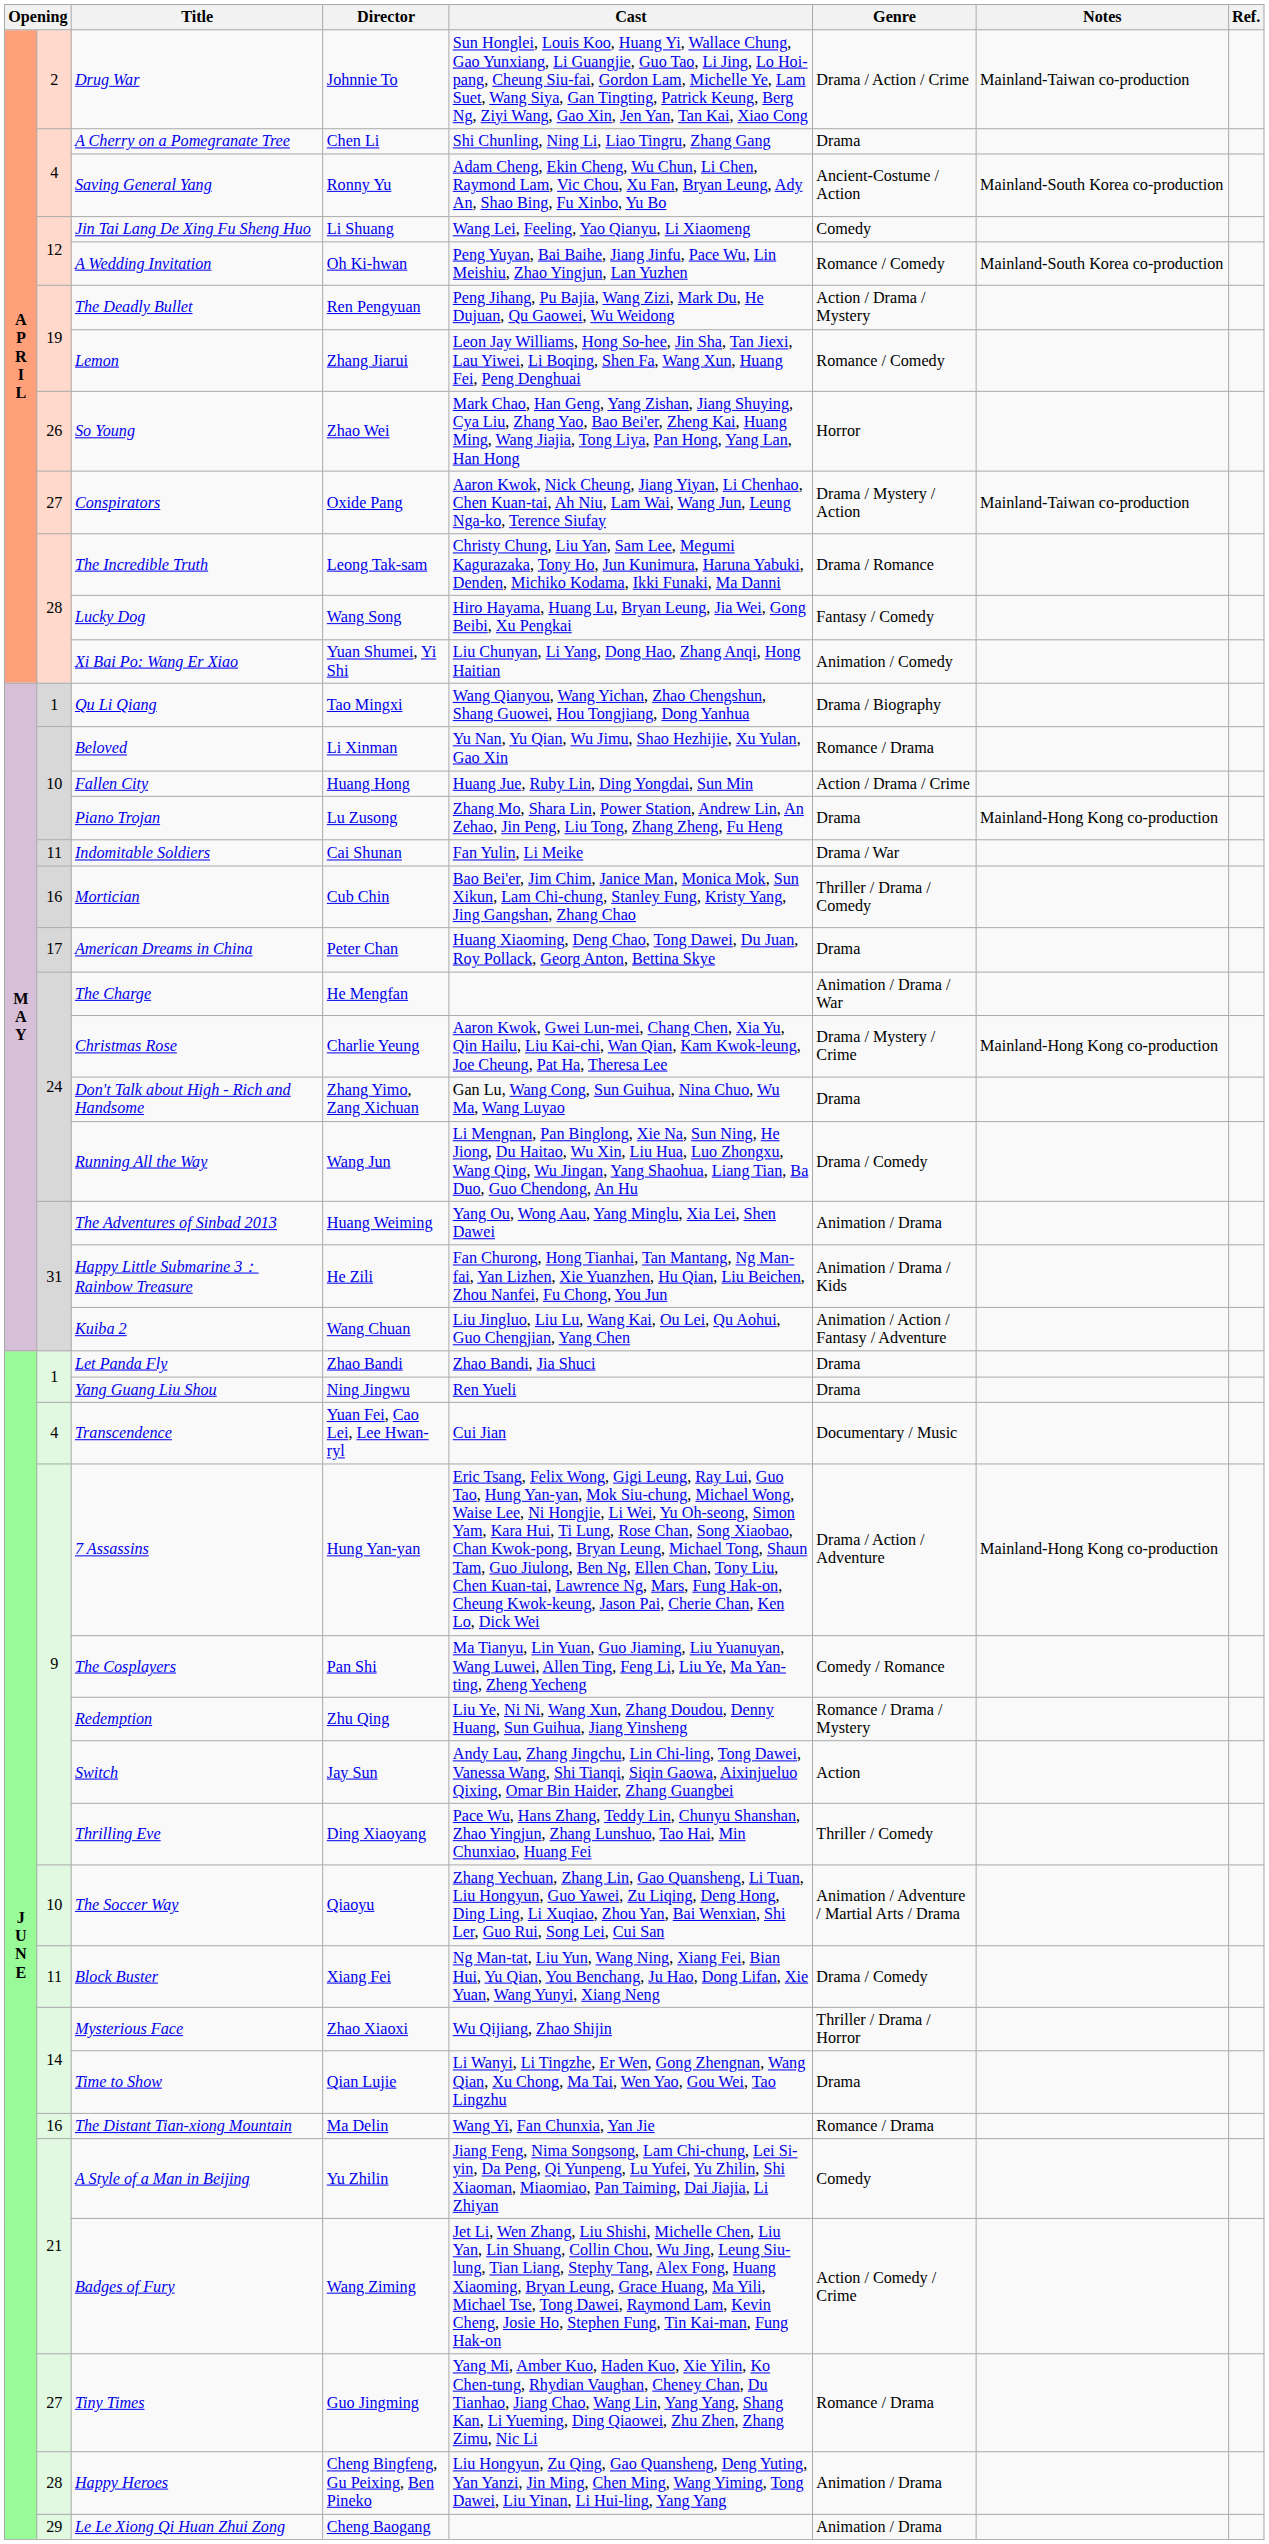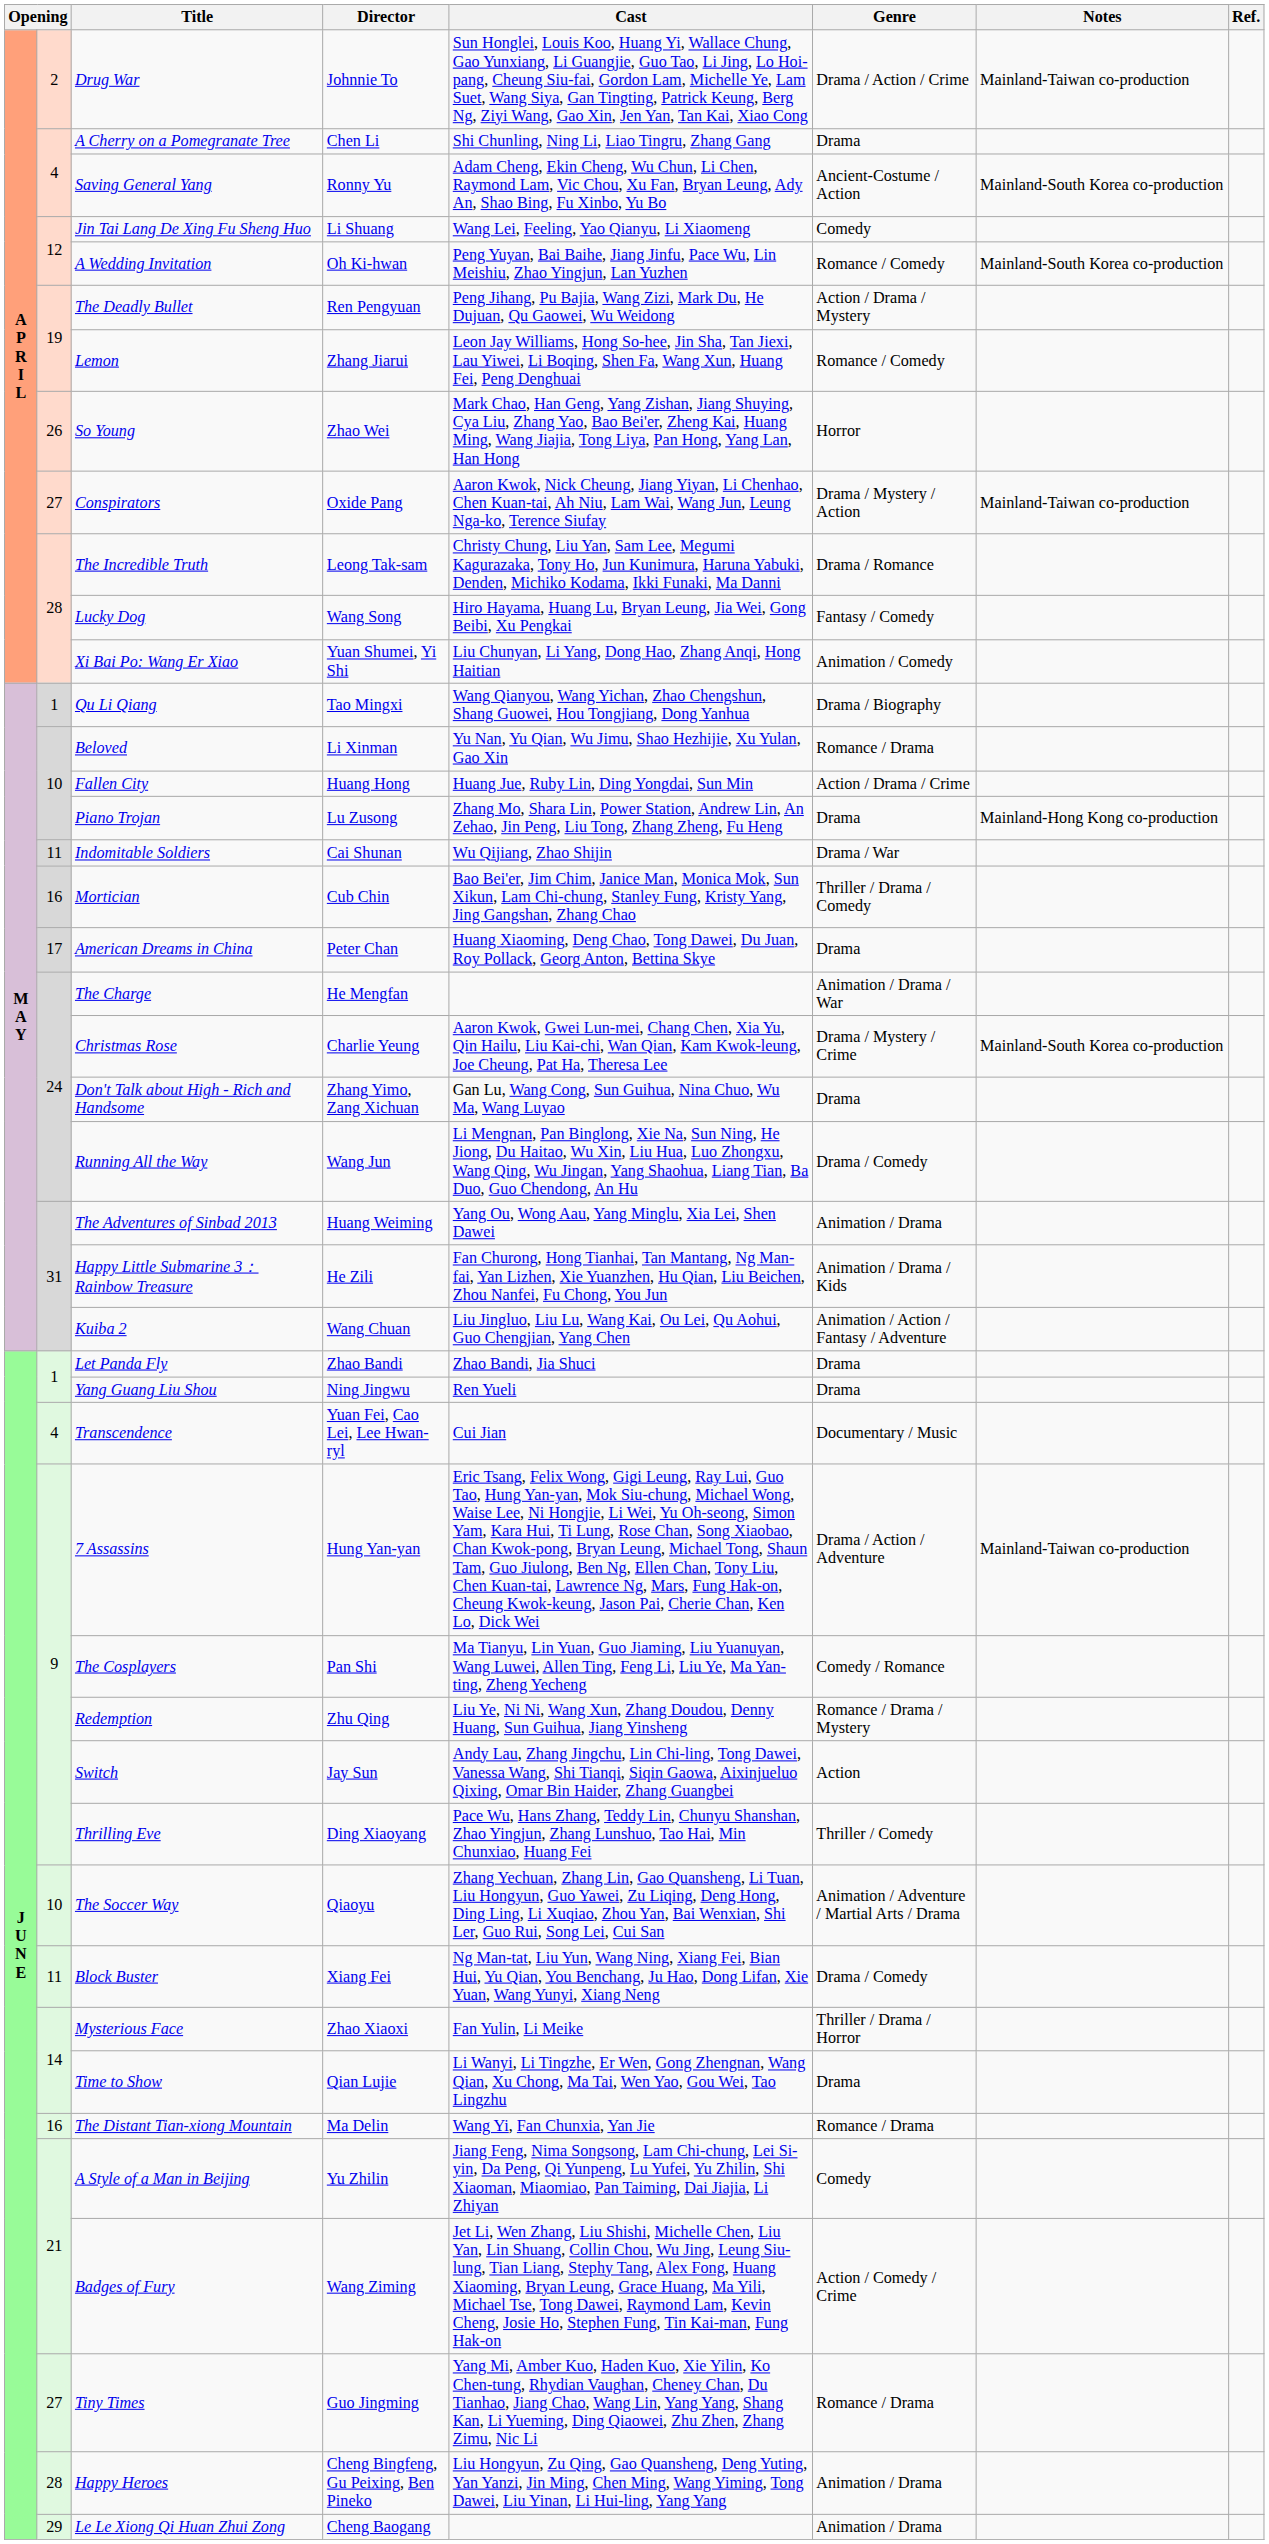(518, 852) Fan Yulin, Li Meike -> (532, 852) Wu Qijiang, Zhao Shijin
(1099, 1046) Mainland-Hong Kong co-production -> (1102, 1046) Mainland-South Korea co-production
(1099, 1549) Mainland-Hong Kong co-production -> (1085, 1549) Mainland-Taiwan co-production
(532, 2029) Wu Qijiang, Zhao Shijin -> (518, 2029) Fan Yulin, Li Meike
